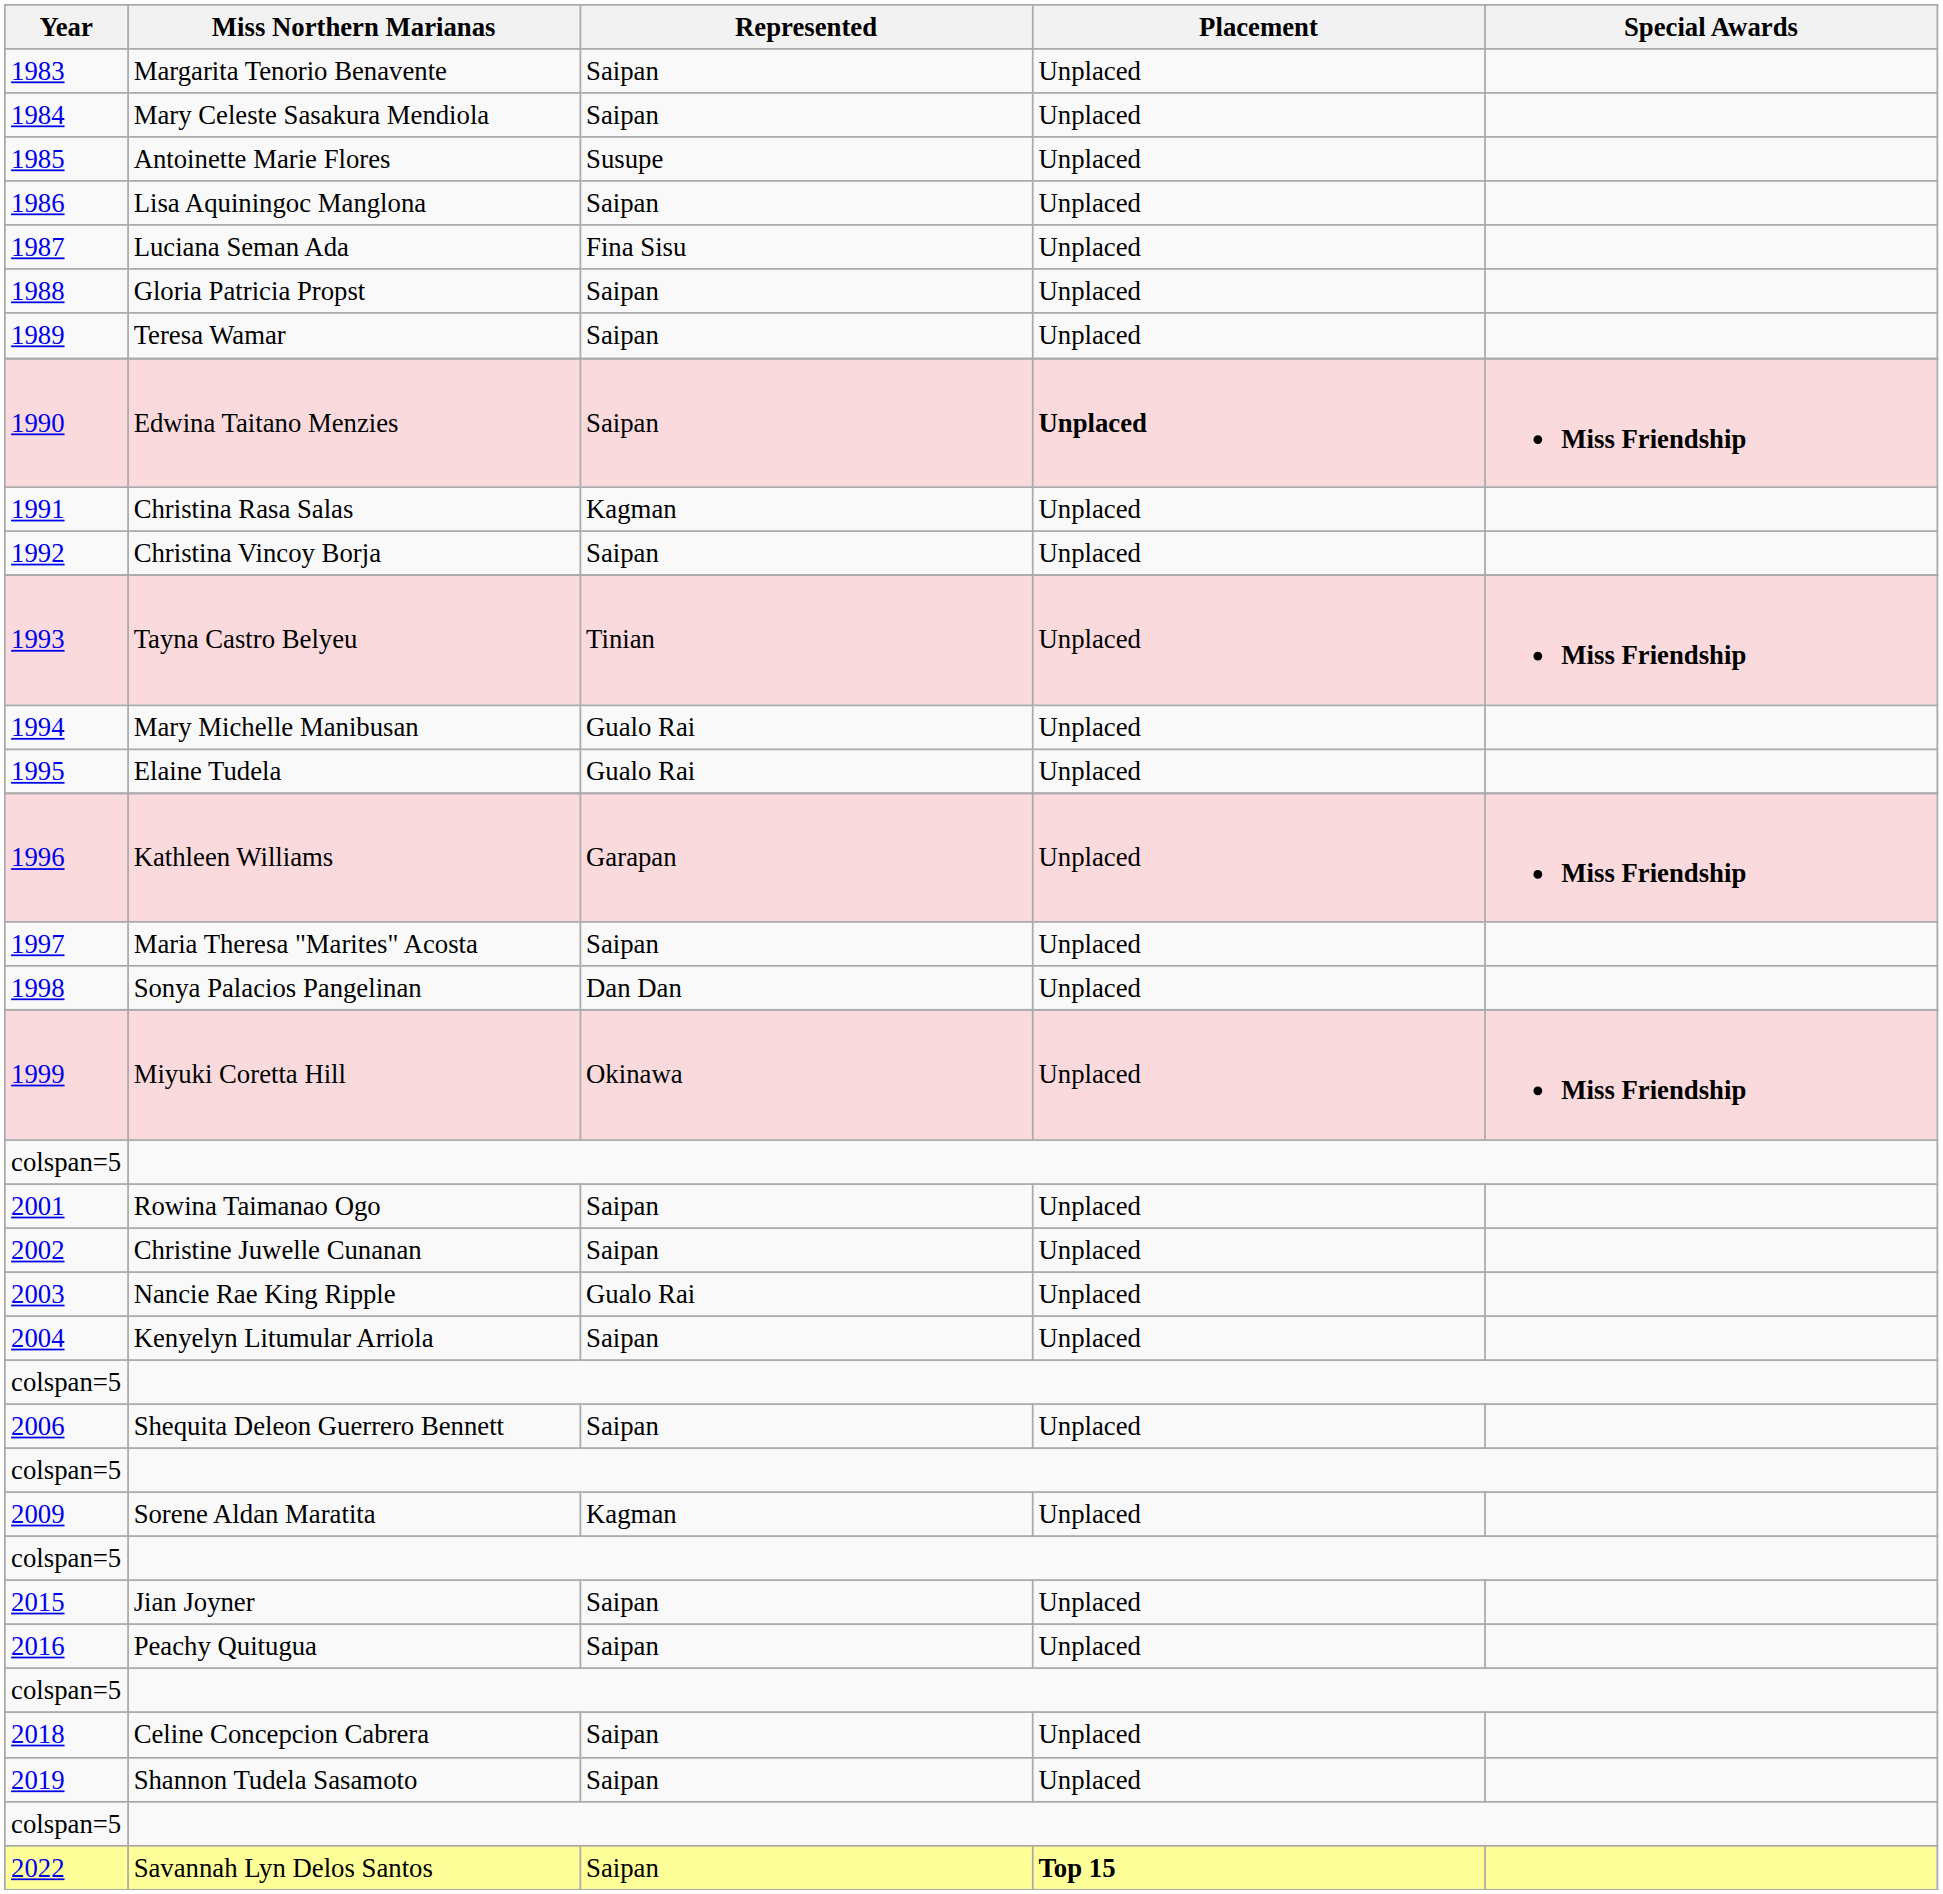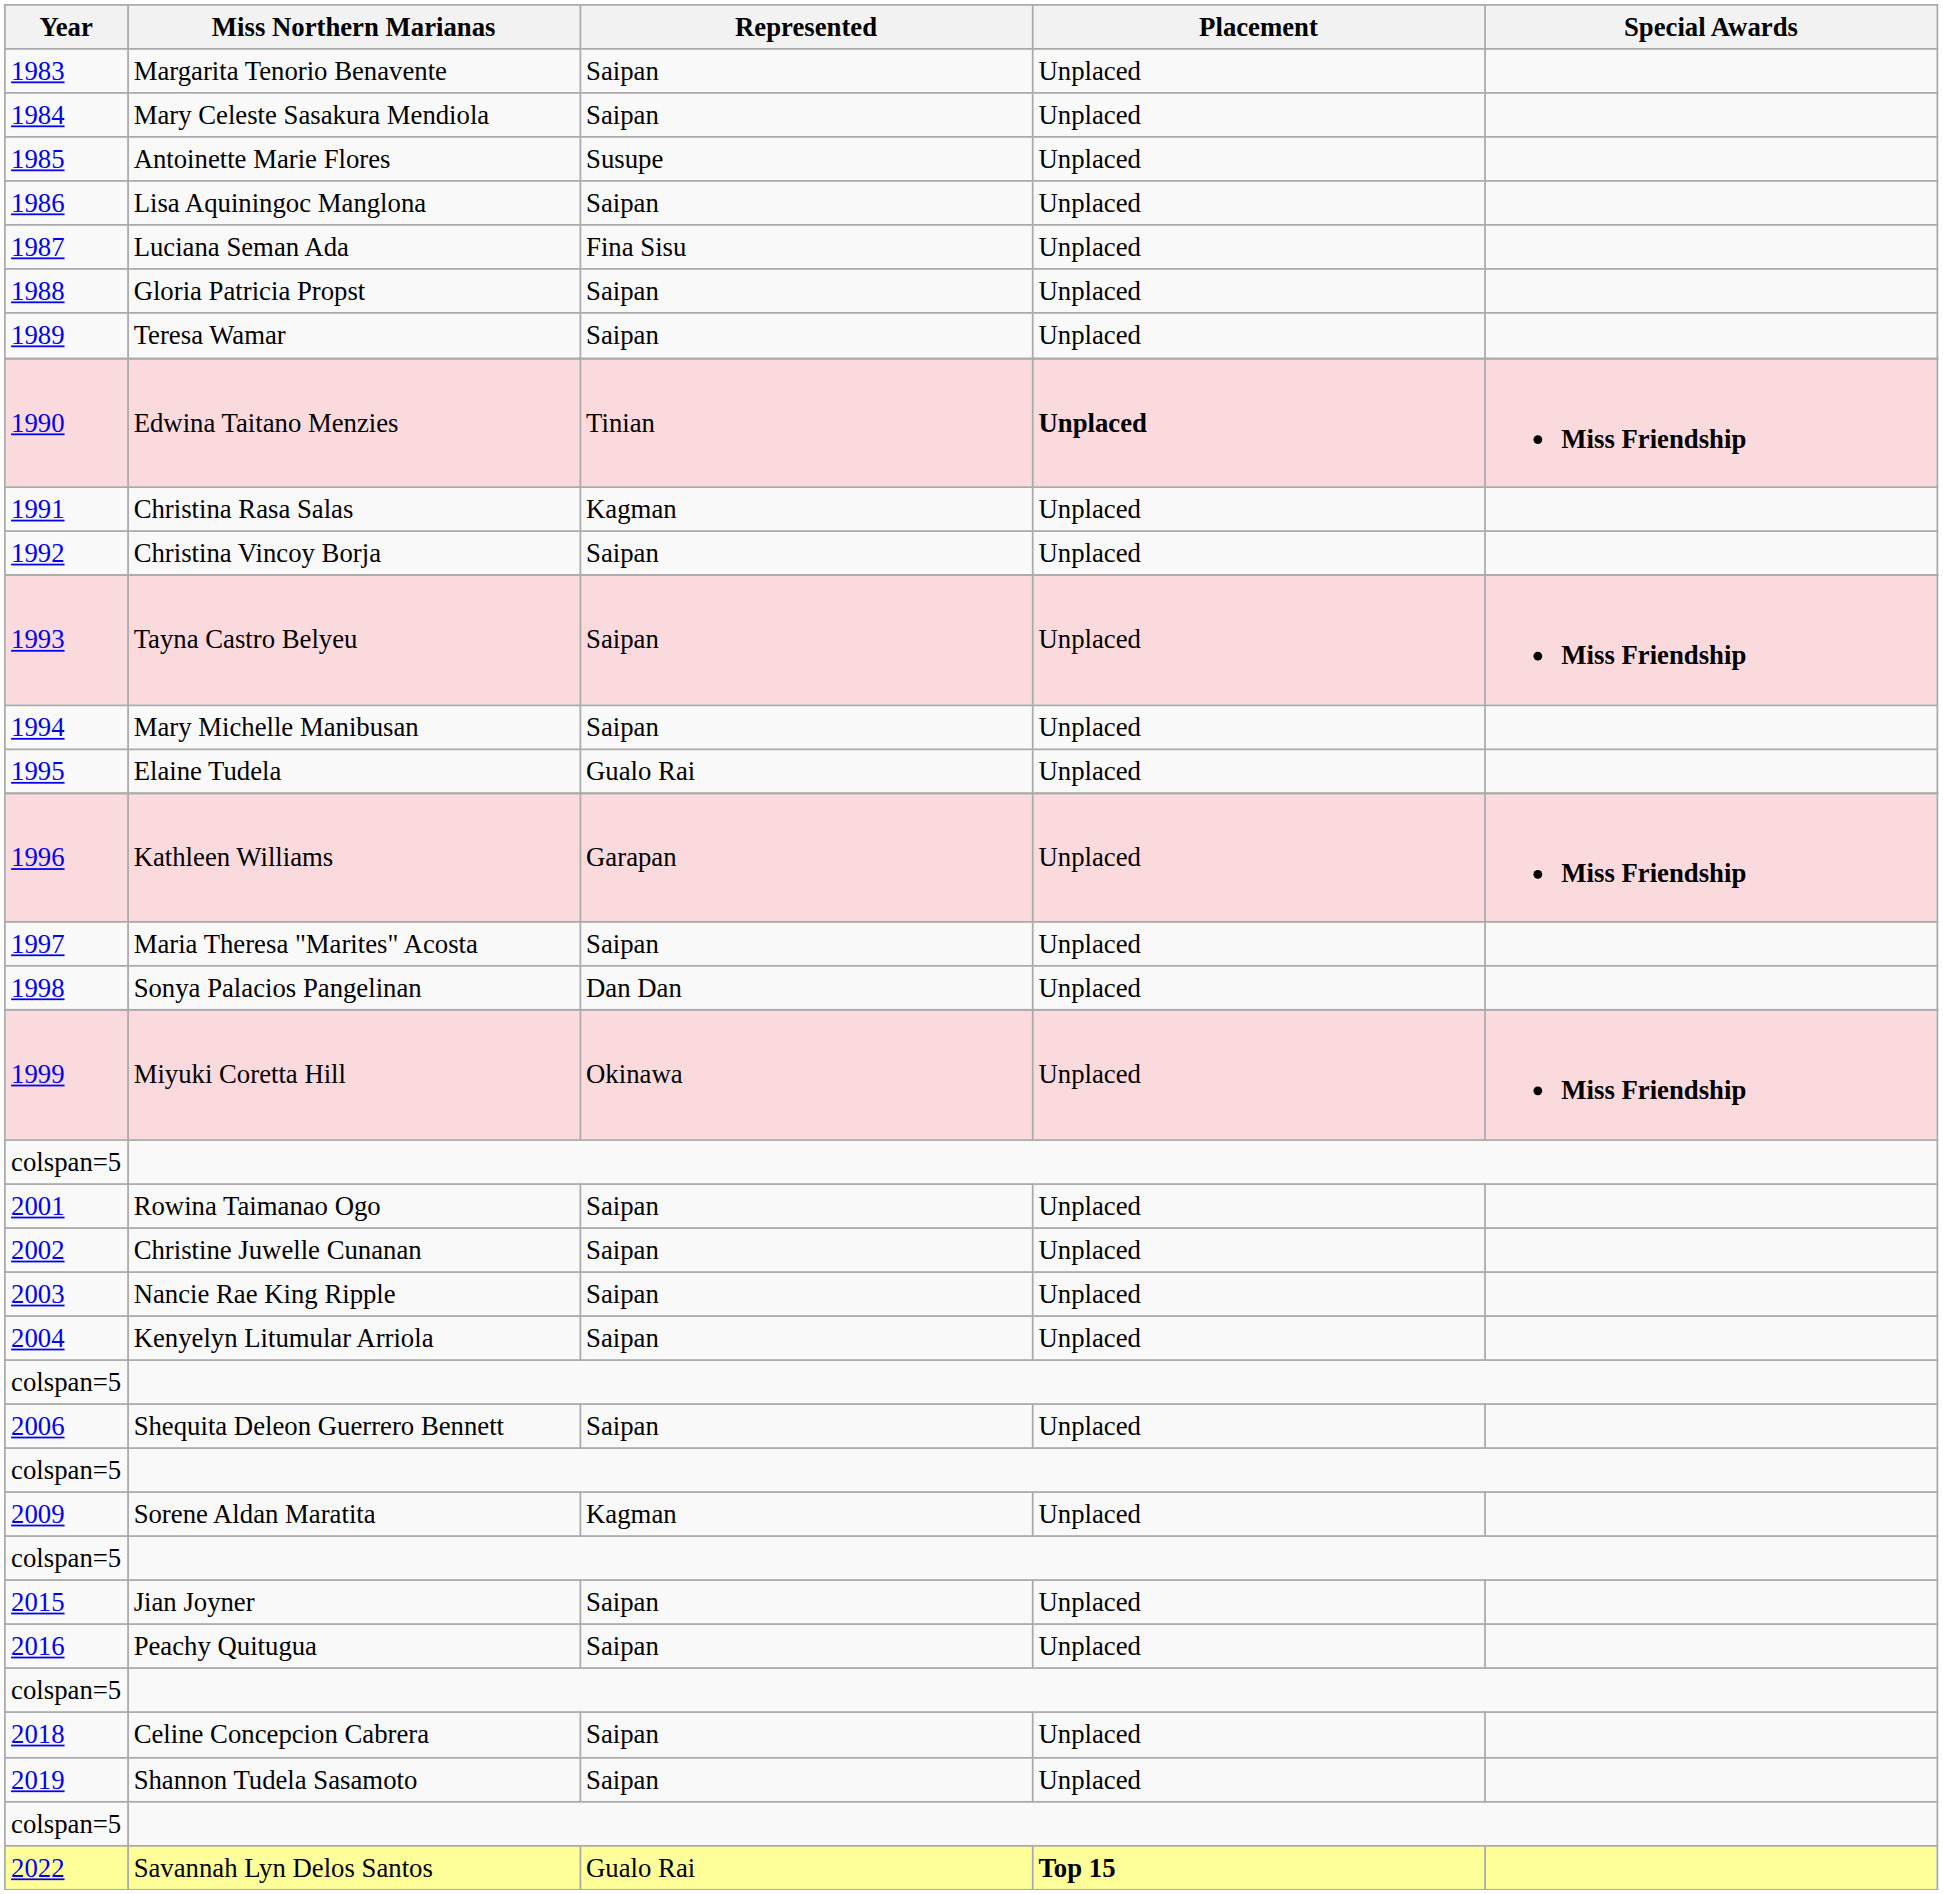(622, 422) Saipan -> (620, 422) Tinian
(620, 639) Tinian -> (622, 639) Saipan
(641, 726) Gualo Rai -> (622, 726) Saipan
(641, 1293) Gualo Rai -> (622, 1293) Saipan
(622, 1867) Saipan -> (641, 1867) Gualo Rai
